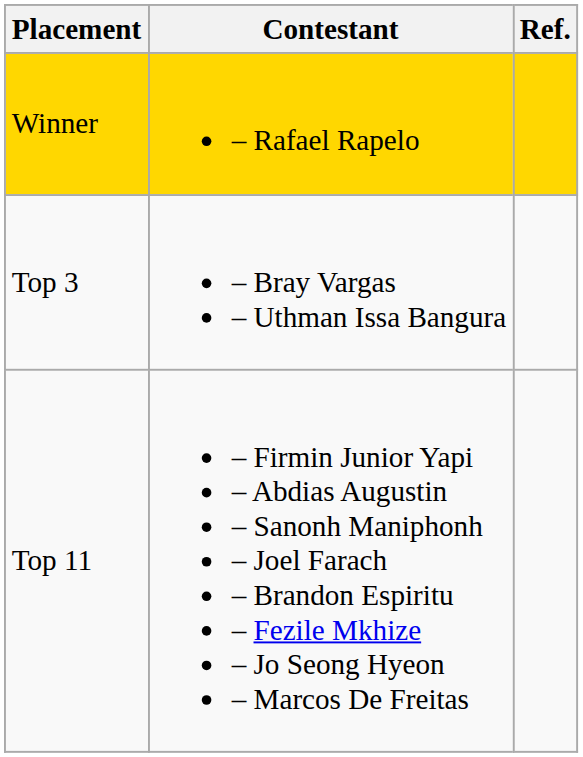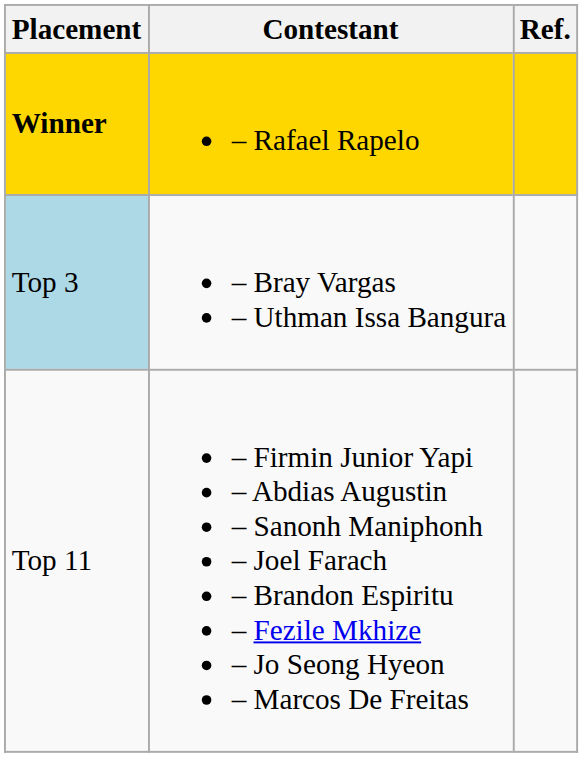(55, 123) normal -> (59, 123) bold
(45, 281) no background -> (45, 281) lightblue background
